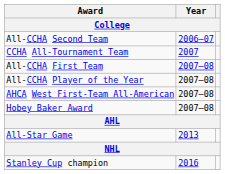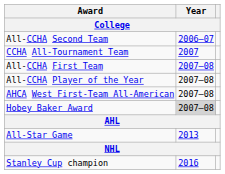(196, 108) no background -> (196, 108) lightgrey background
